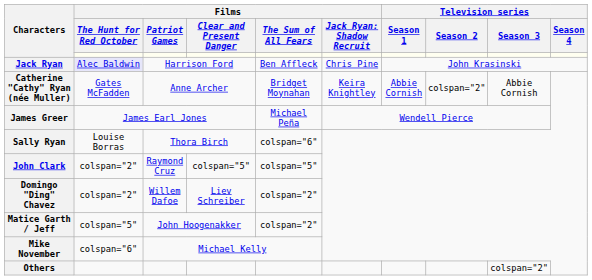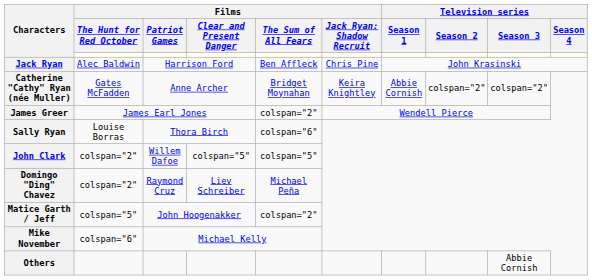(108, 64) lavender background -> (108, 64) no background
(519, 88) Abbie Cornish -> (519, 88) colspan="2"
(289, 118) Michael Peña -> (289, 113) colspan="2"
(165, 166) Raymond Cruz -> (165, 156) Willem Dafoe
(165, 195) Willem Dafoe -> (165, 185) Raymond Cruz
(289, 195) colspan="2" -> (289, 185) Michael Peña
(519, 268) colspan="2" -> (519, 263) Abbie Cornish
